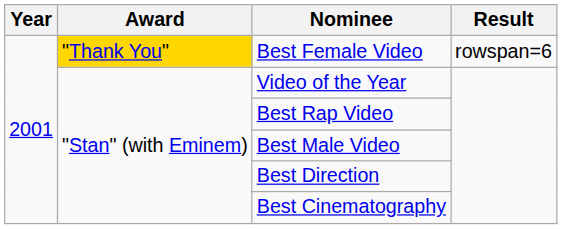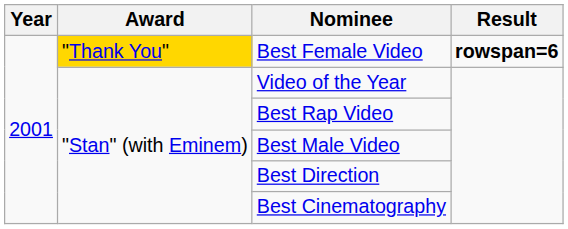(504, 51) normal -> (507, 51) bold
